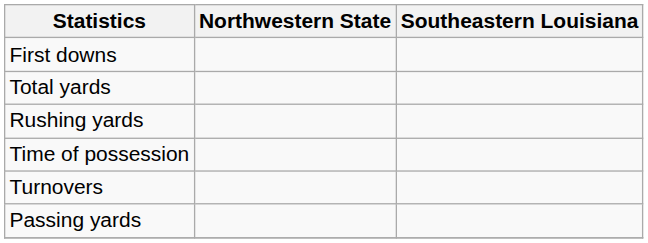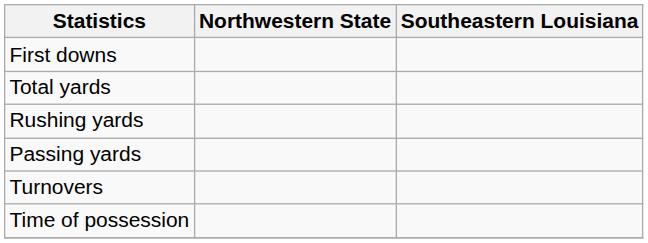rows swapped: (75, 220) <-> (99, 154)
